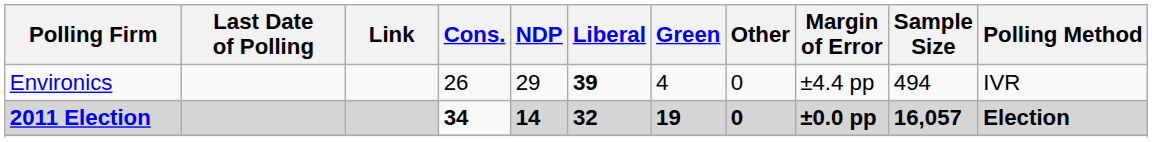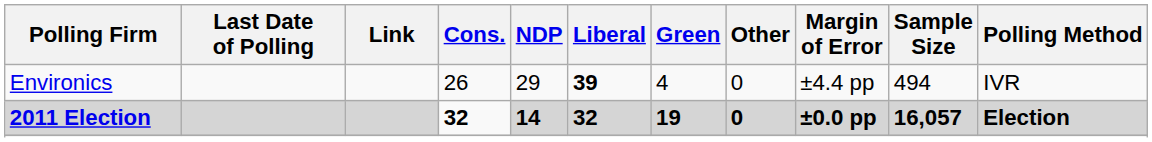(456, 117) 34 -> (456, 117) 32
